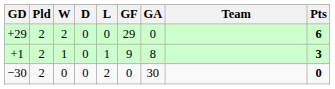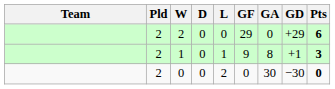columns swapped: (236, 14) <-> (17, 14)
